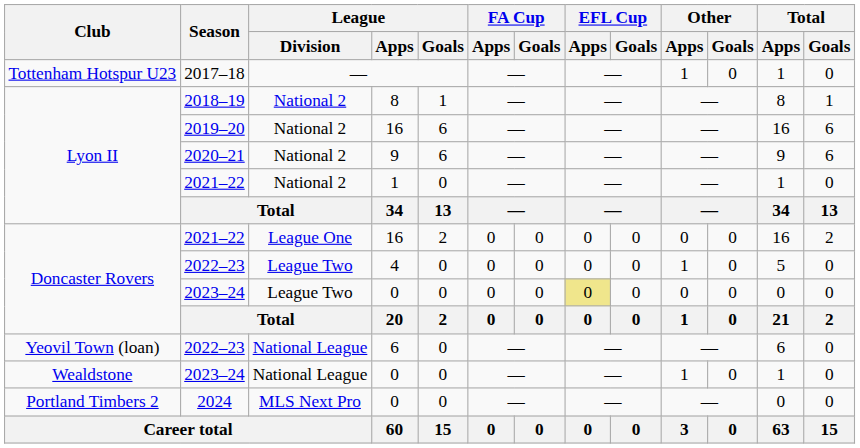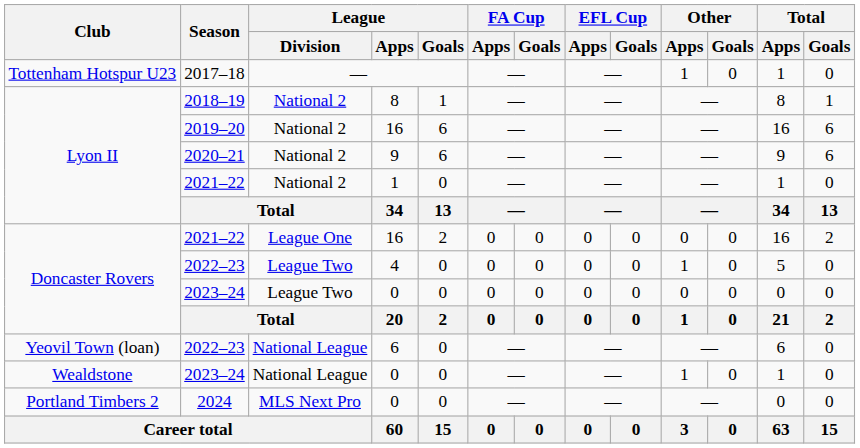(588, 292) khaki background -> (588, 292) no background
